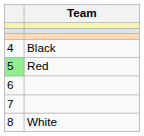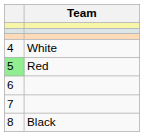(41, 48) Black -> (42, 48) White
(42, 122) White -> (41, 122) Black
